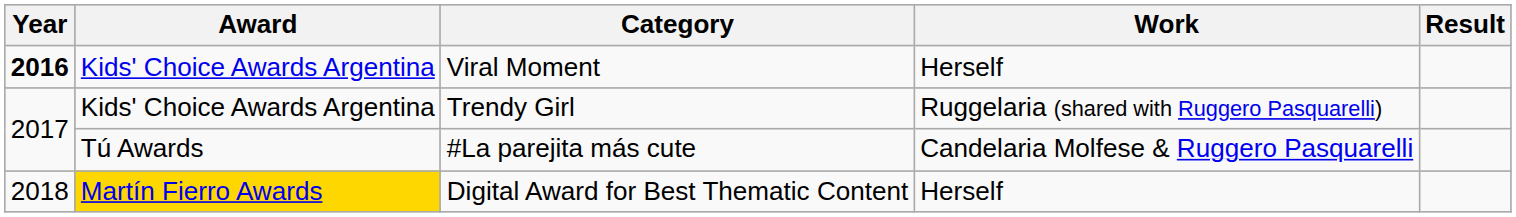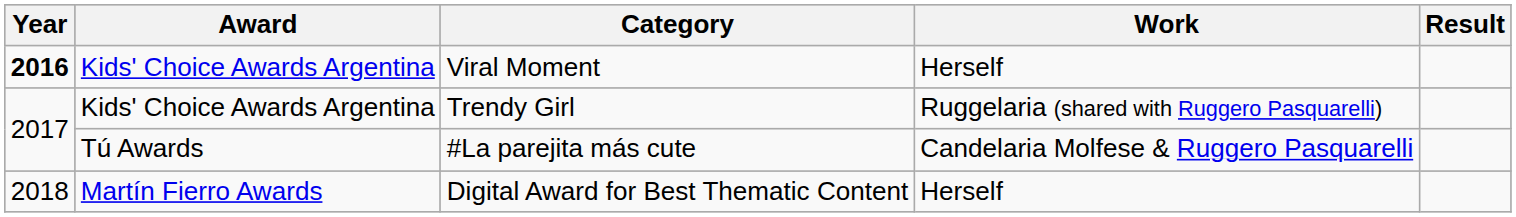(202, 190) gold background -> (202, 190) no background
